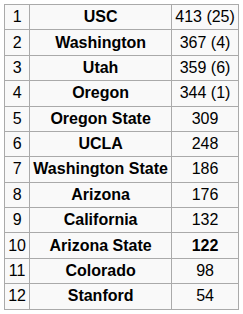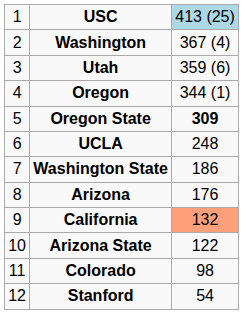(205, 17) no background -> (205, 17) lightblue background
(205, 118) normal -> (205, 118) bold
(205, 220) no background -> (205, 220) lightsalmon background
(205, 245) bold -> (205, 245) normal
